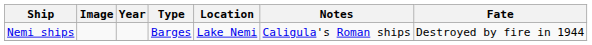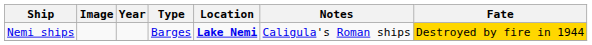(227, 32) normal -> (227, 32) bold
(500, 32) no background -> (500, 32) gold background
